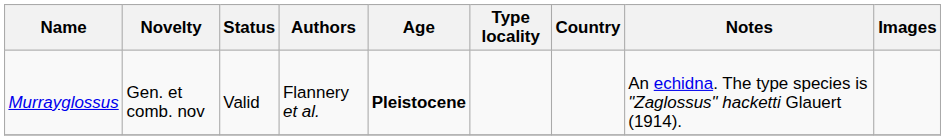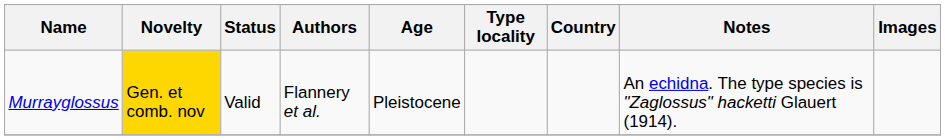(166, 102) no background -> (166, 102) gold background
(419, 102) bold -> (417, 102) normal
